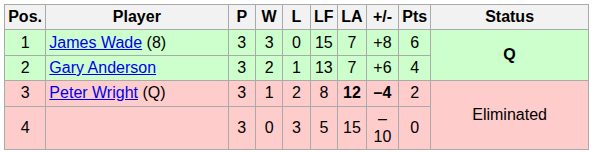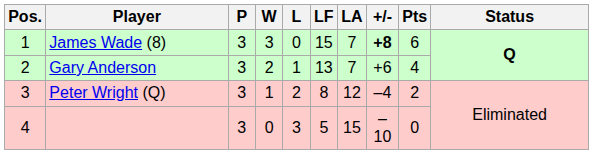(382, 42) normal -> (382, 42) bold
(352, 93) bold -> (352, 93) normal
(382, 93) bold -> (382, 93) normal
